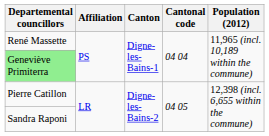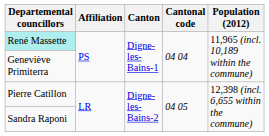(37, 41) no background -> (37, 41) paleturquoise background
(29, 66) lightgreen background -> (29, 66) no background
